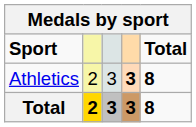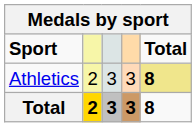(131, 78) bold -> (131, 78) normal
(150, 78) no background -> (150, 78) khaki background
